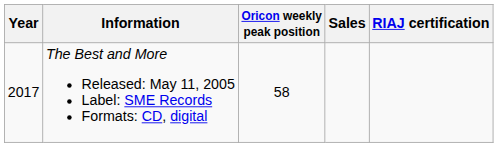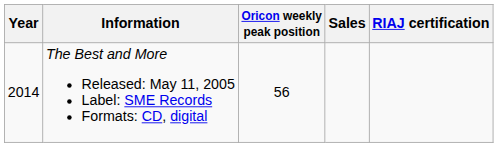(24, 92) 2017 -> (24, 92) 2014
(282, 92) 58 -> (282, 92) 56
